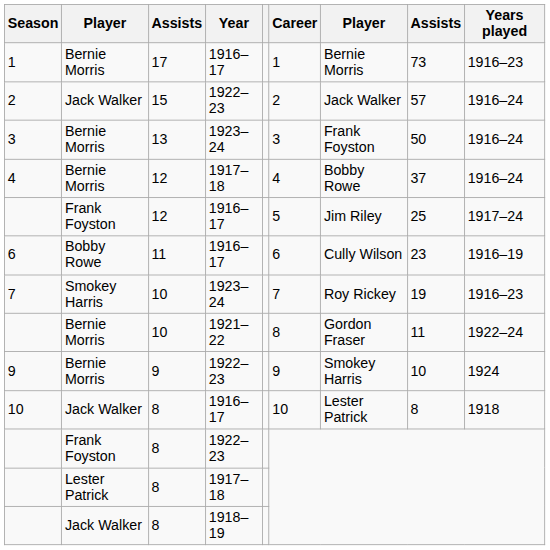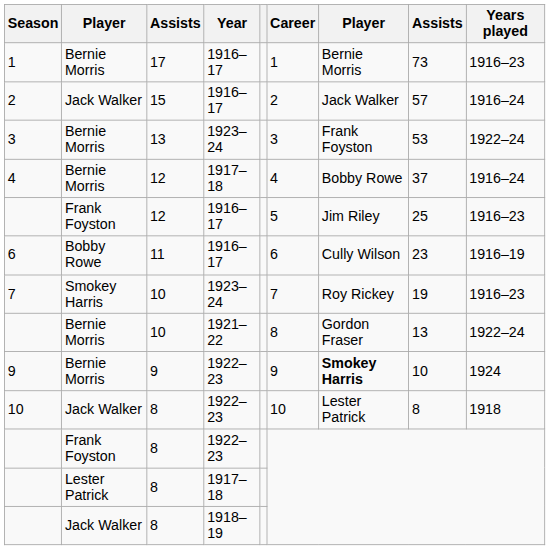(229, 101) 1922–23 -> (227, 101) 1916–17
(418, 139) 50 -> (420, 139) 53
(495, 139) 1916–24 -> (497, 139) 1922–24
(495, 216) 1917–24 -> (497, 216) 1916–23
(418, 332) 11 -> (420, 332) 13
(350, 371) normal -> (349, 371) bold
(229, 409) 1916–17 -> (227, 409) 1922–23
